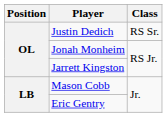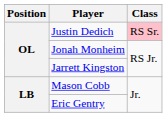(145, 31) no background -> (145, 31) pink background
